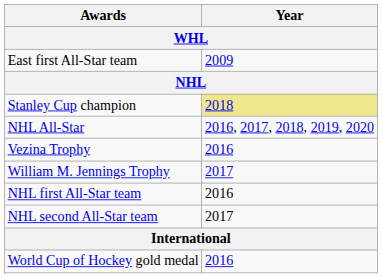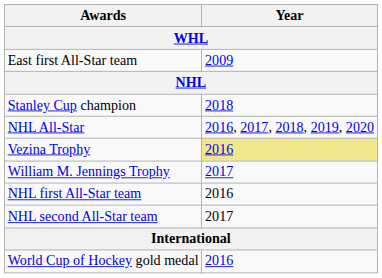(219, 104) khaki background -> (219, 104) no background
(219, 149) no background -> (219, 149) khaki background
